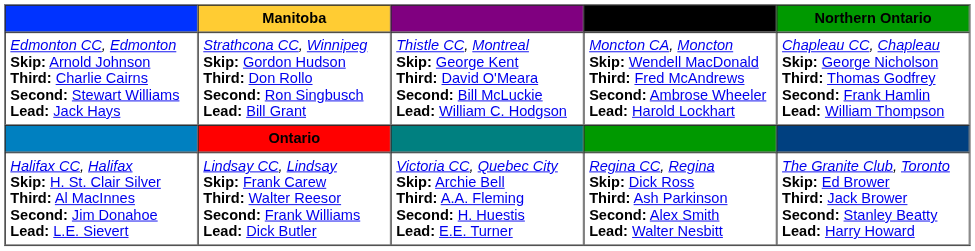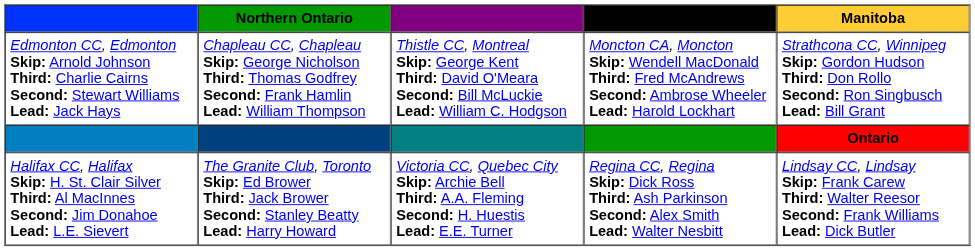columns swapped: (294, 18) <-> (873, 18)
